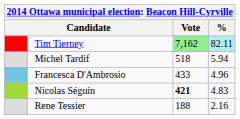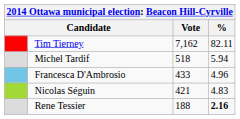(186, 43) lightgreen background -> (186, 43) no background
(222, 43) paleturquoise background -> (222, 43) no background
(183, 91) bold -> (183, 91) normal
(220, 106) normal -> (220, 106) bold
